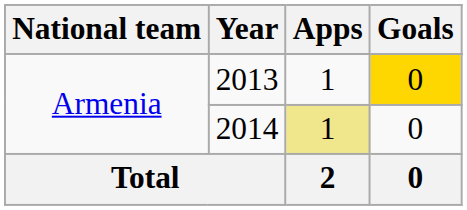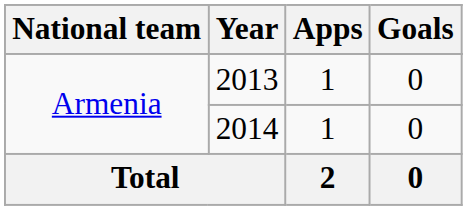(415, 79) gold background -> (415, 79) no background
(328, 128) khaki background -> (328, 128) no background
